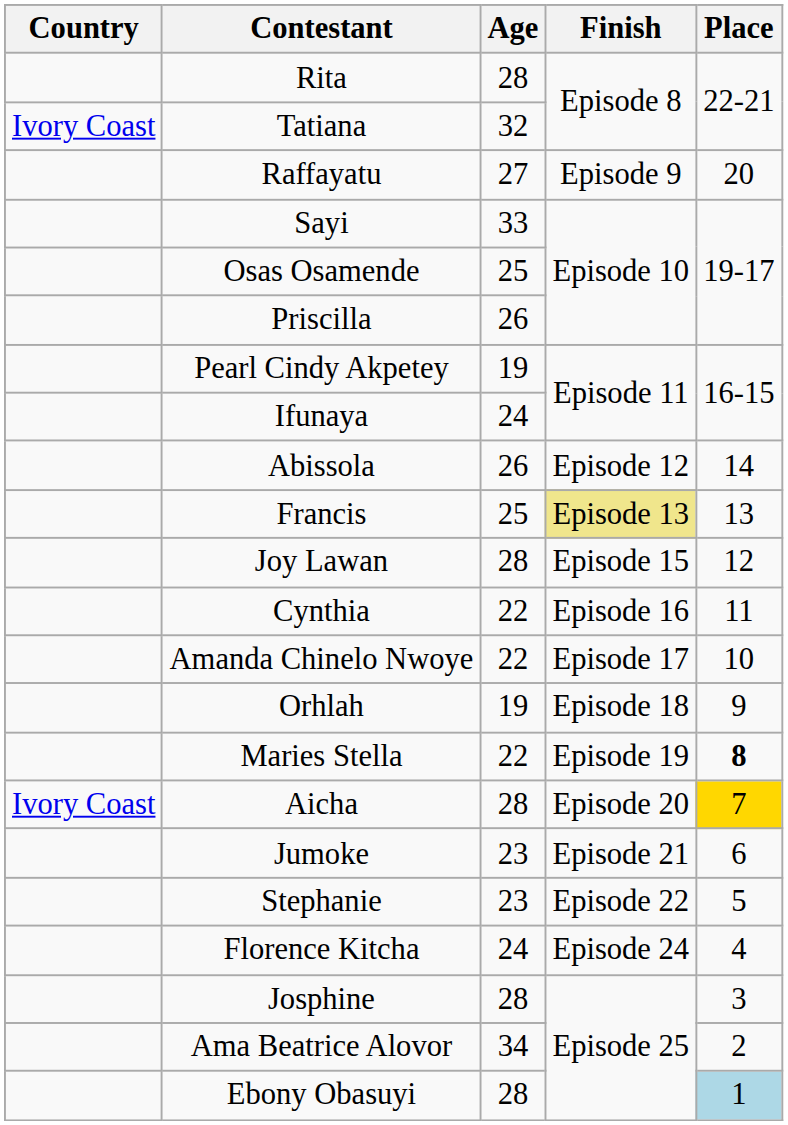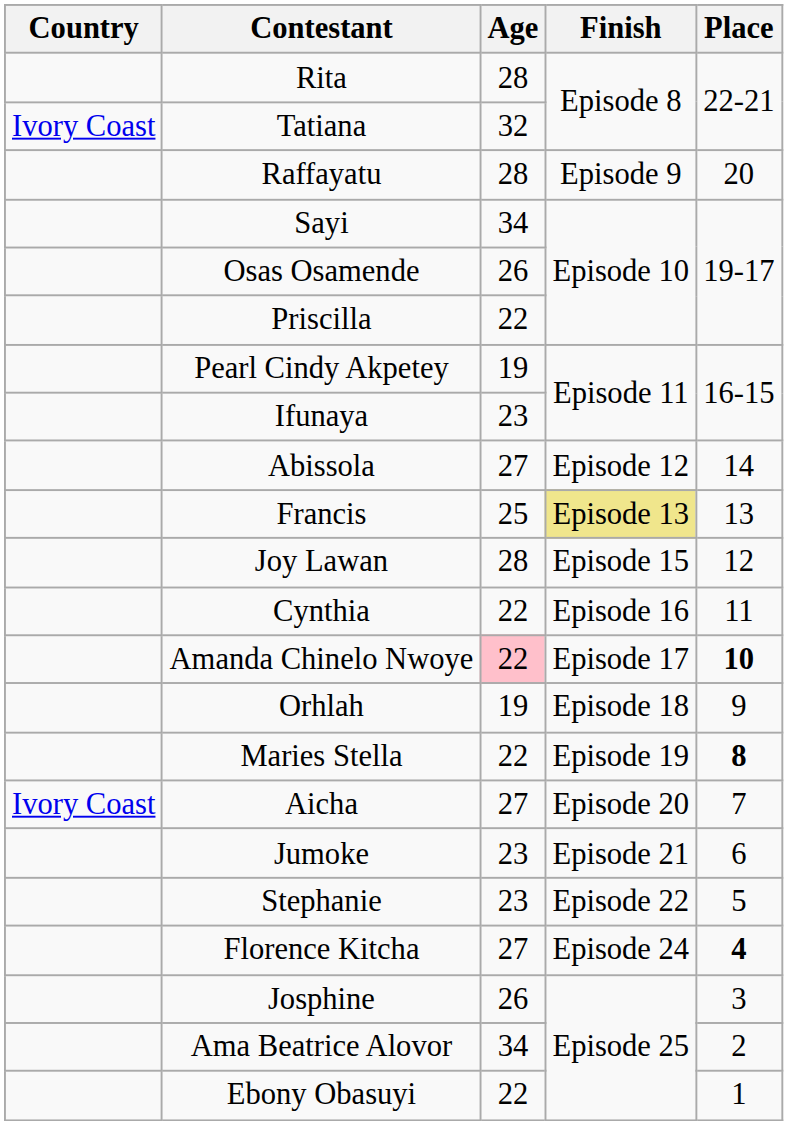(513, 174) 27 -> (513, 174) 28
(513, 222) 33 -> (513, 222) 34
(513, 271) 25 -> (513, 271) 26
(513, 319) 26 -> (513, 319) 22
(513, 416) 24 -> (513, 416) 23
(513, 464) 26 -> (513, 464) 27
(513, 658) no background -> (513, 658) pink background
(739, 658) normal -> (739, 658) bold
(513, 804) 28 -> (513, 804) 27
(739, 804) gold background -> (739, 804) no background
(513, 949) 24 -> (513, 949) 27
(739, 949) normal -> (739, 949) bold
(513, 998) 28 -> (513, 998) 26
(513, 1094) 28 -> (513, 1094) 22
(739, 1094) lightblue background -> (739, 1094) no background
